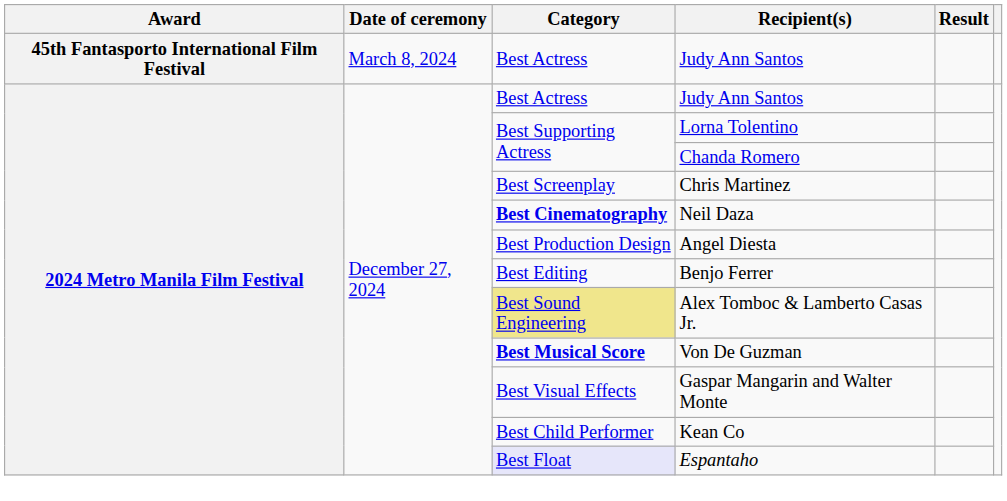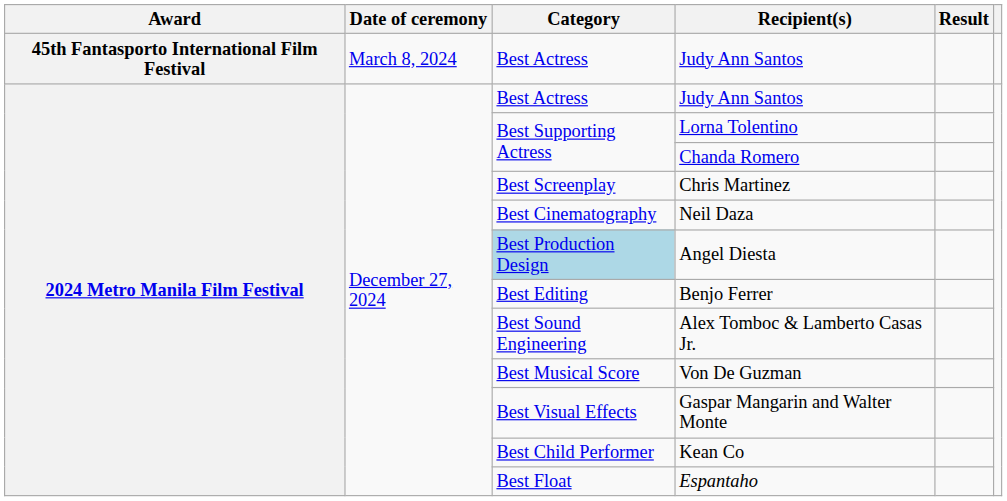(582, 214) bold -> (576, 214) normal
(583, 244) no background -> (555, 254) lightblue background
(541, 312) khaki background -> (541, 333) no background
(570, 352) bold -> (568, 373) normal
(534, 460) lavender background -> (534, 481) no background
